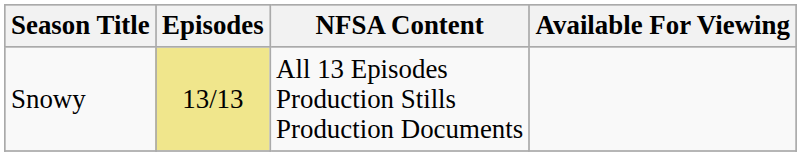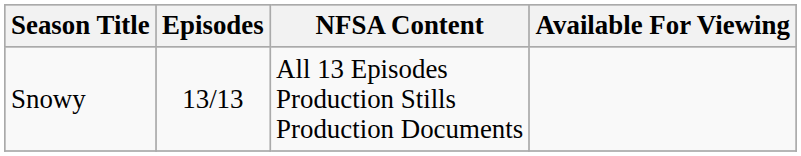(213, 98) khaki background -> (213, 98) no background
